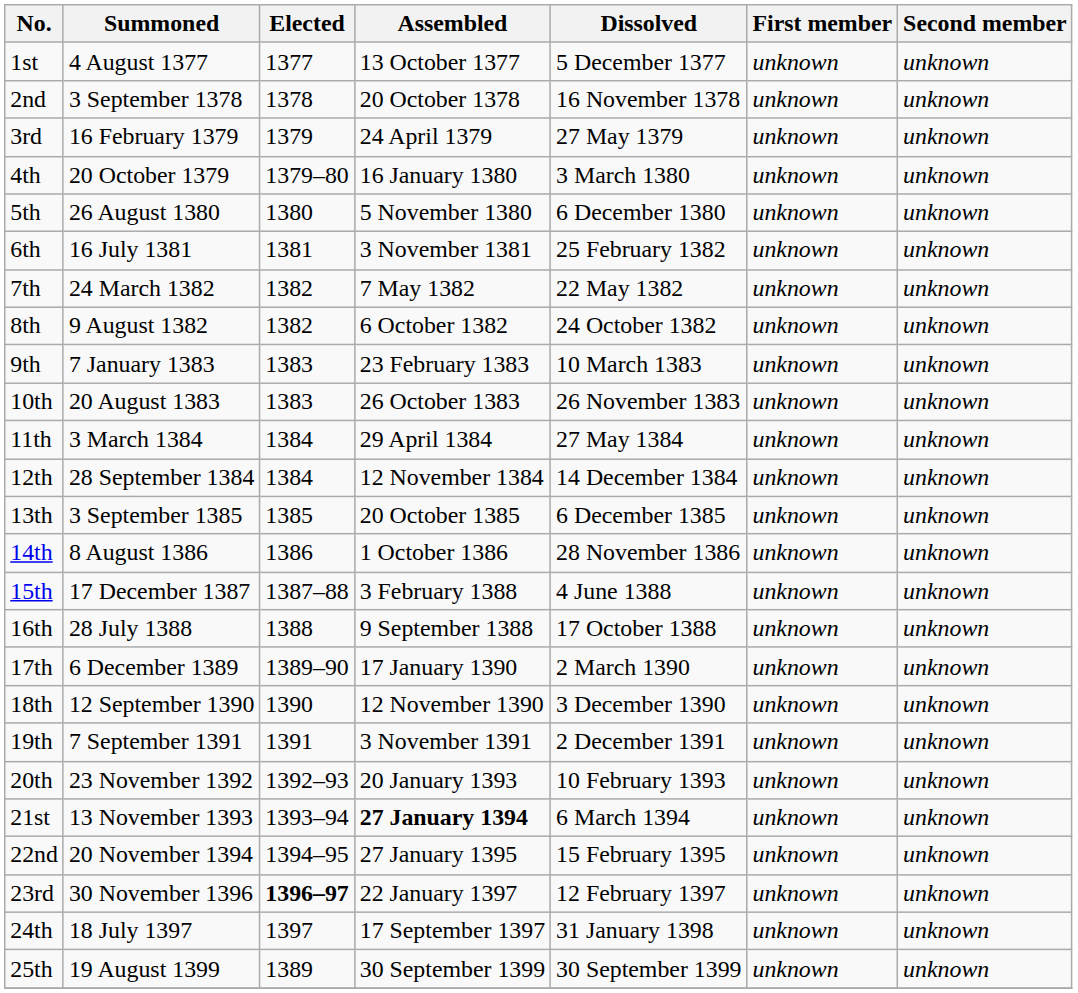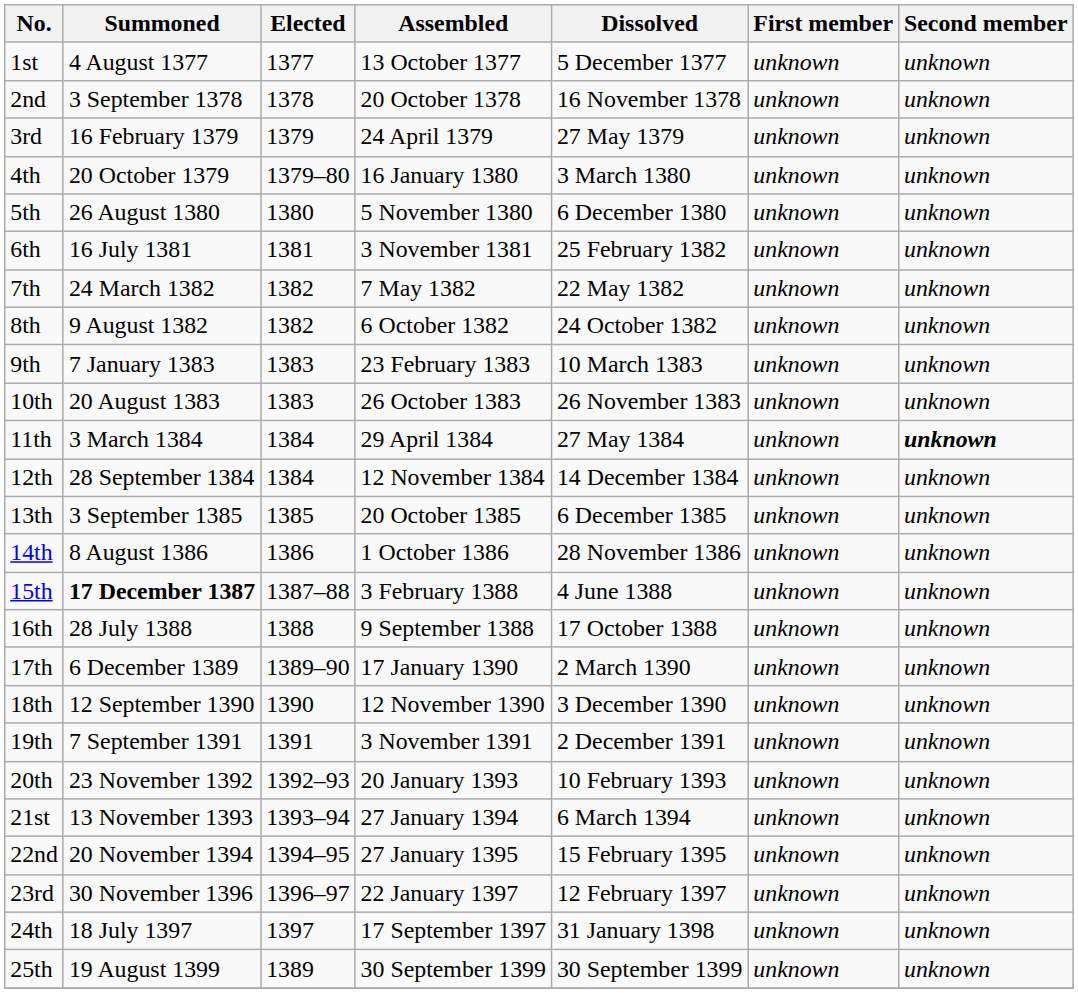(946, 439) normal -> (950, 439) bold
(160, 590) normal -> (162, 590) bold
(444, 817) bold -> (439, 817) normal
(307, 893) bold -> (308, 893) normal
